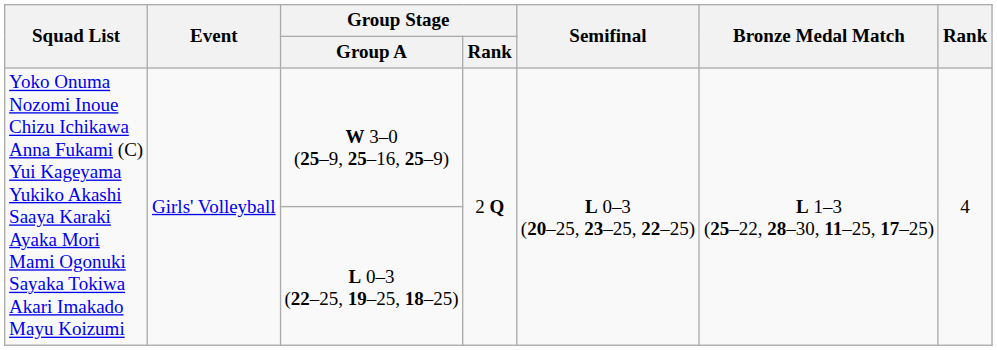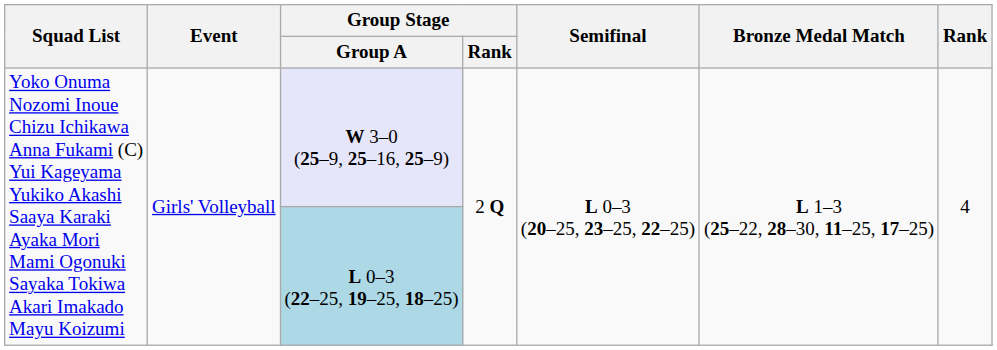(372, 148) no background -> (372, 148) lavender background
(372, 287) no background -> (372, 287) lightblue background
